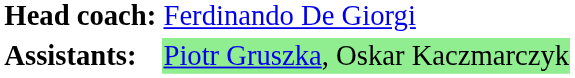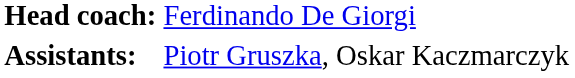(366, 55) lightgreen background -> (366, 55) no background
